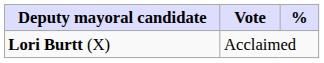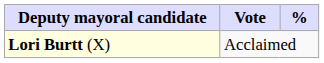(59, 44) no background -> (59, 44) lightyellow background
